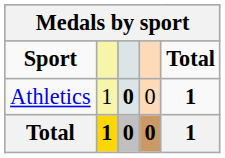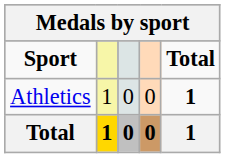(128, 96) bold -> (128, 96) normal
